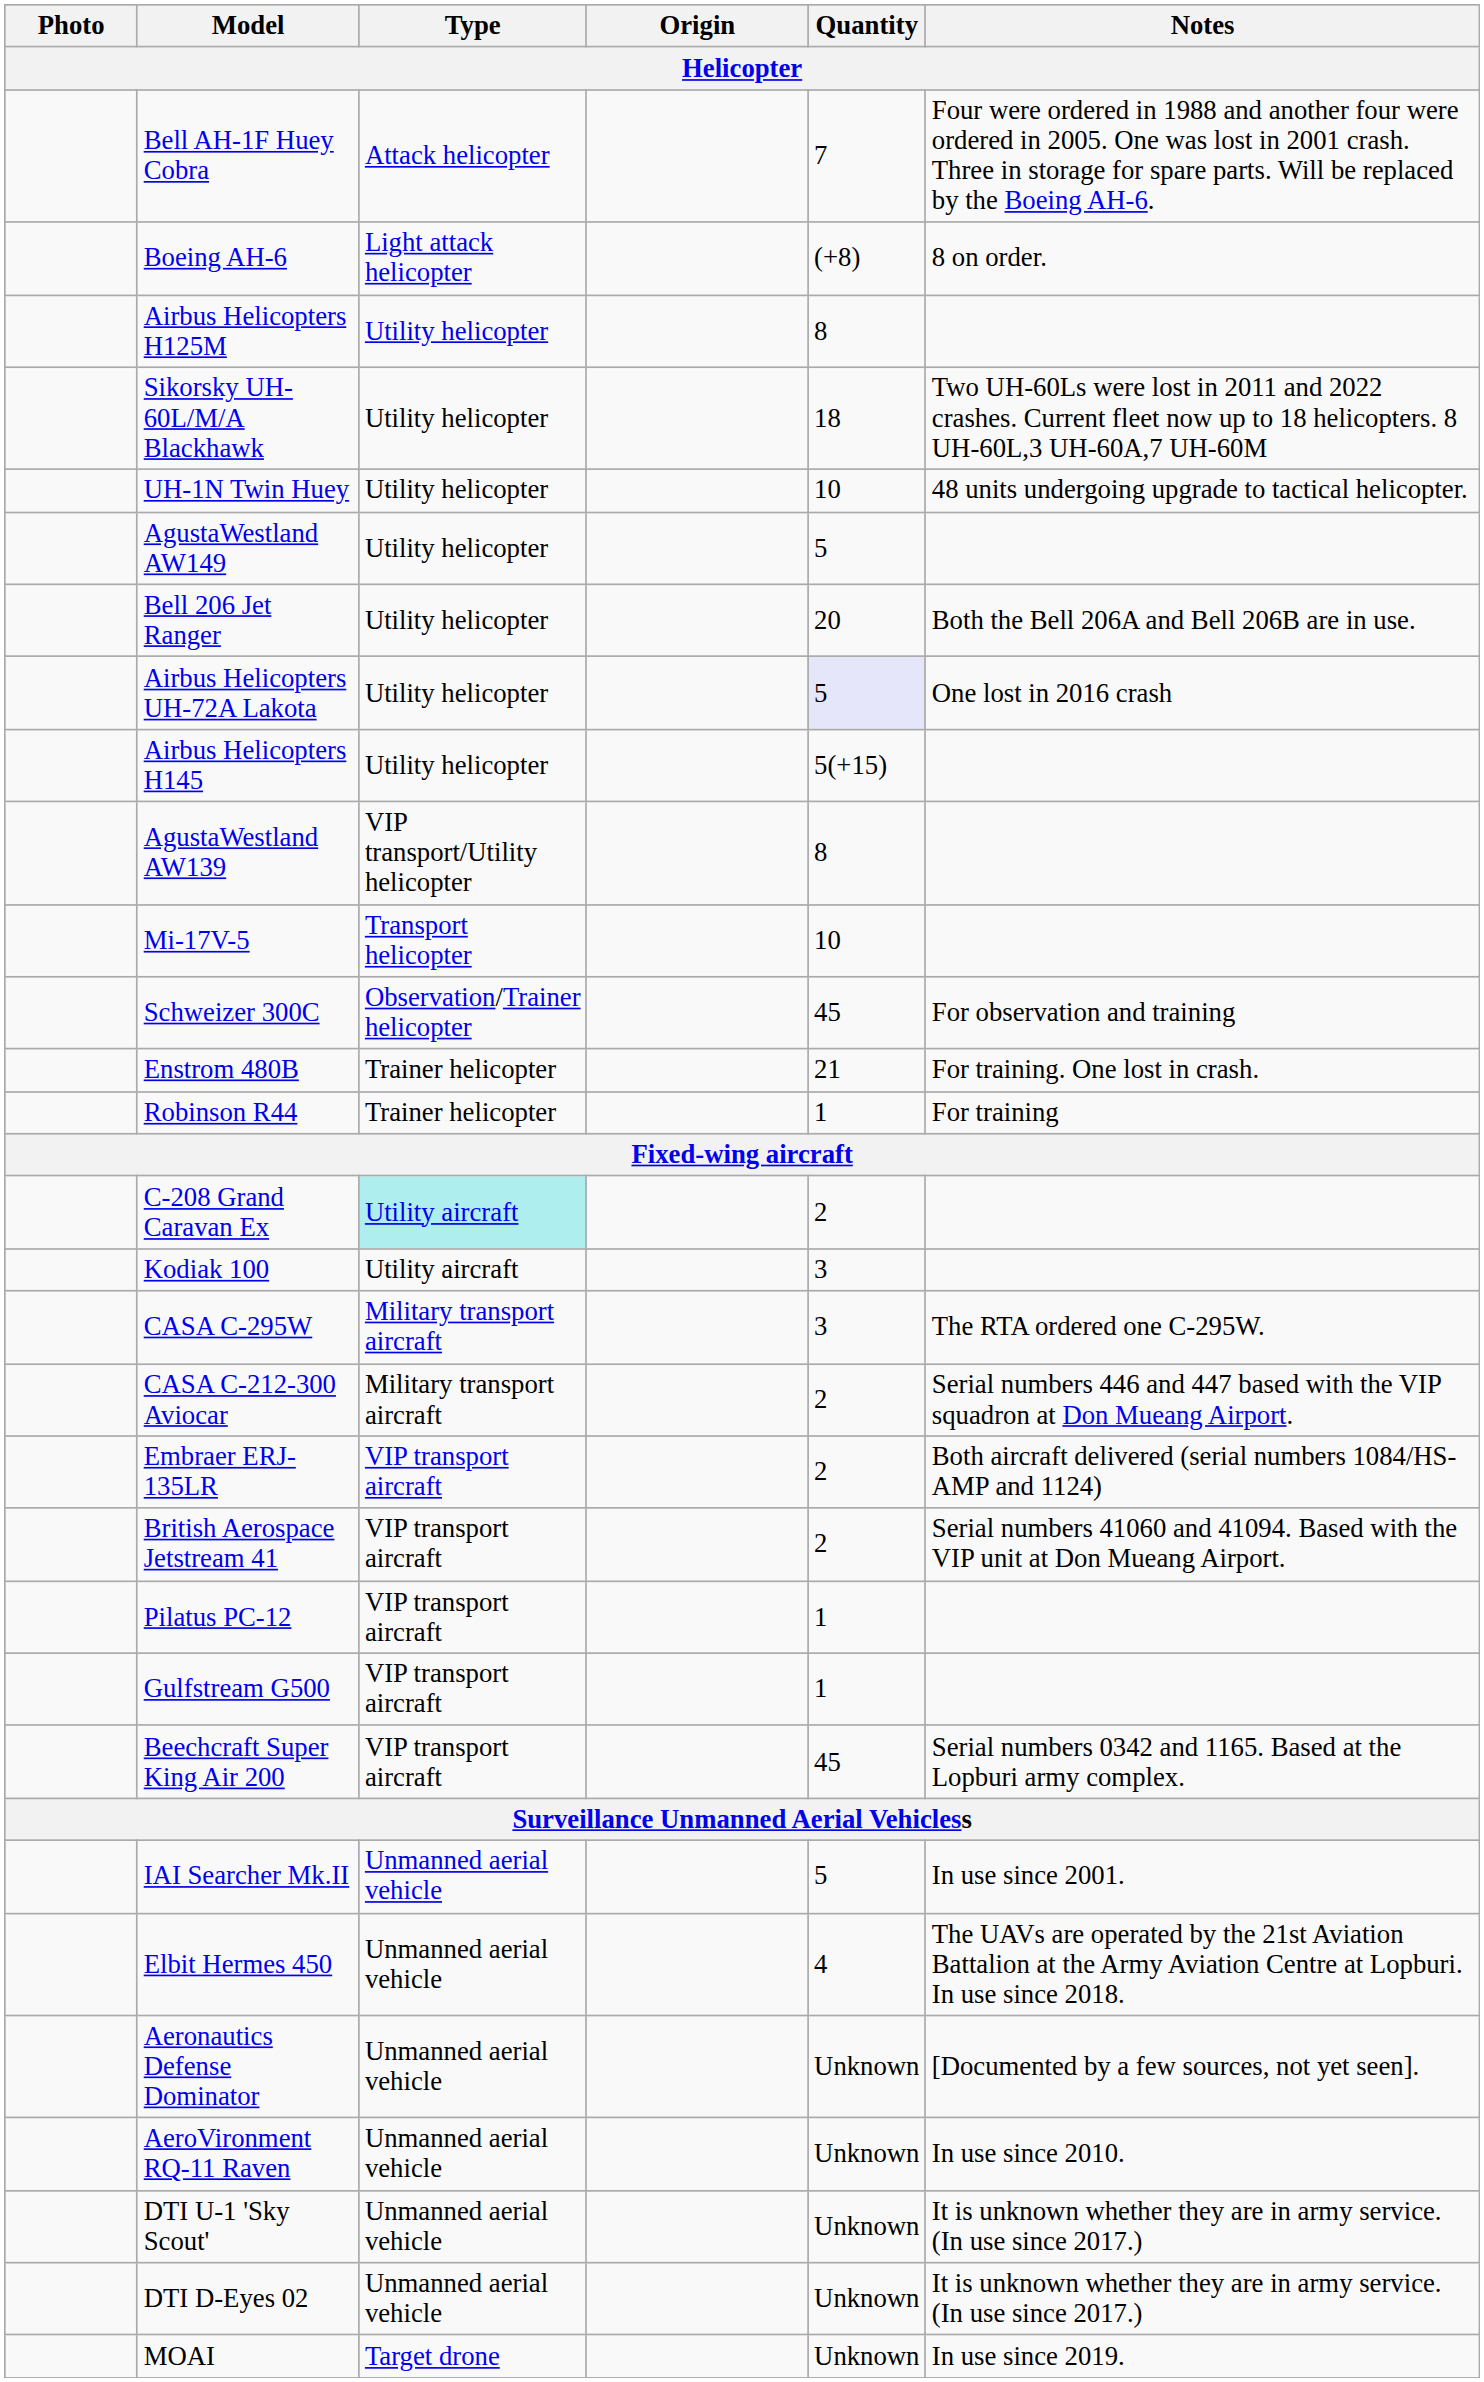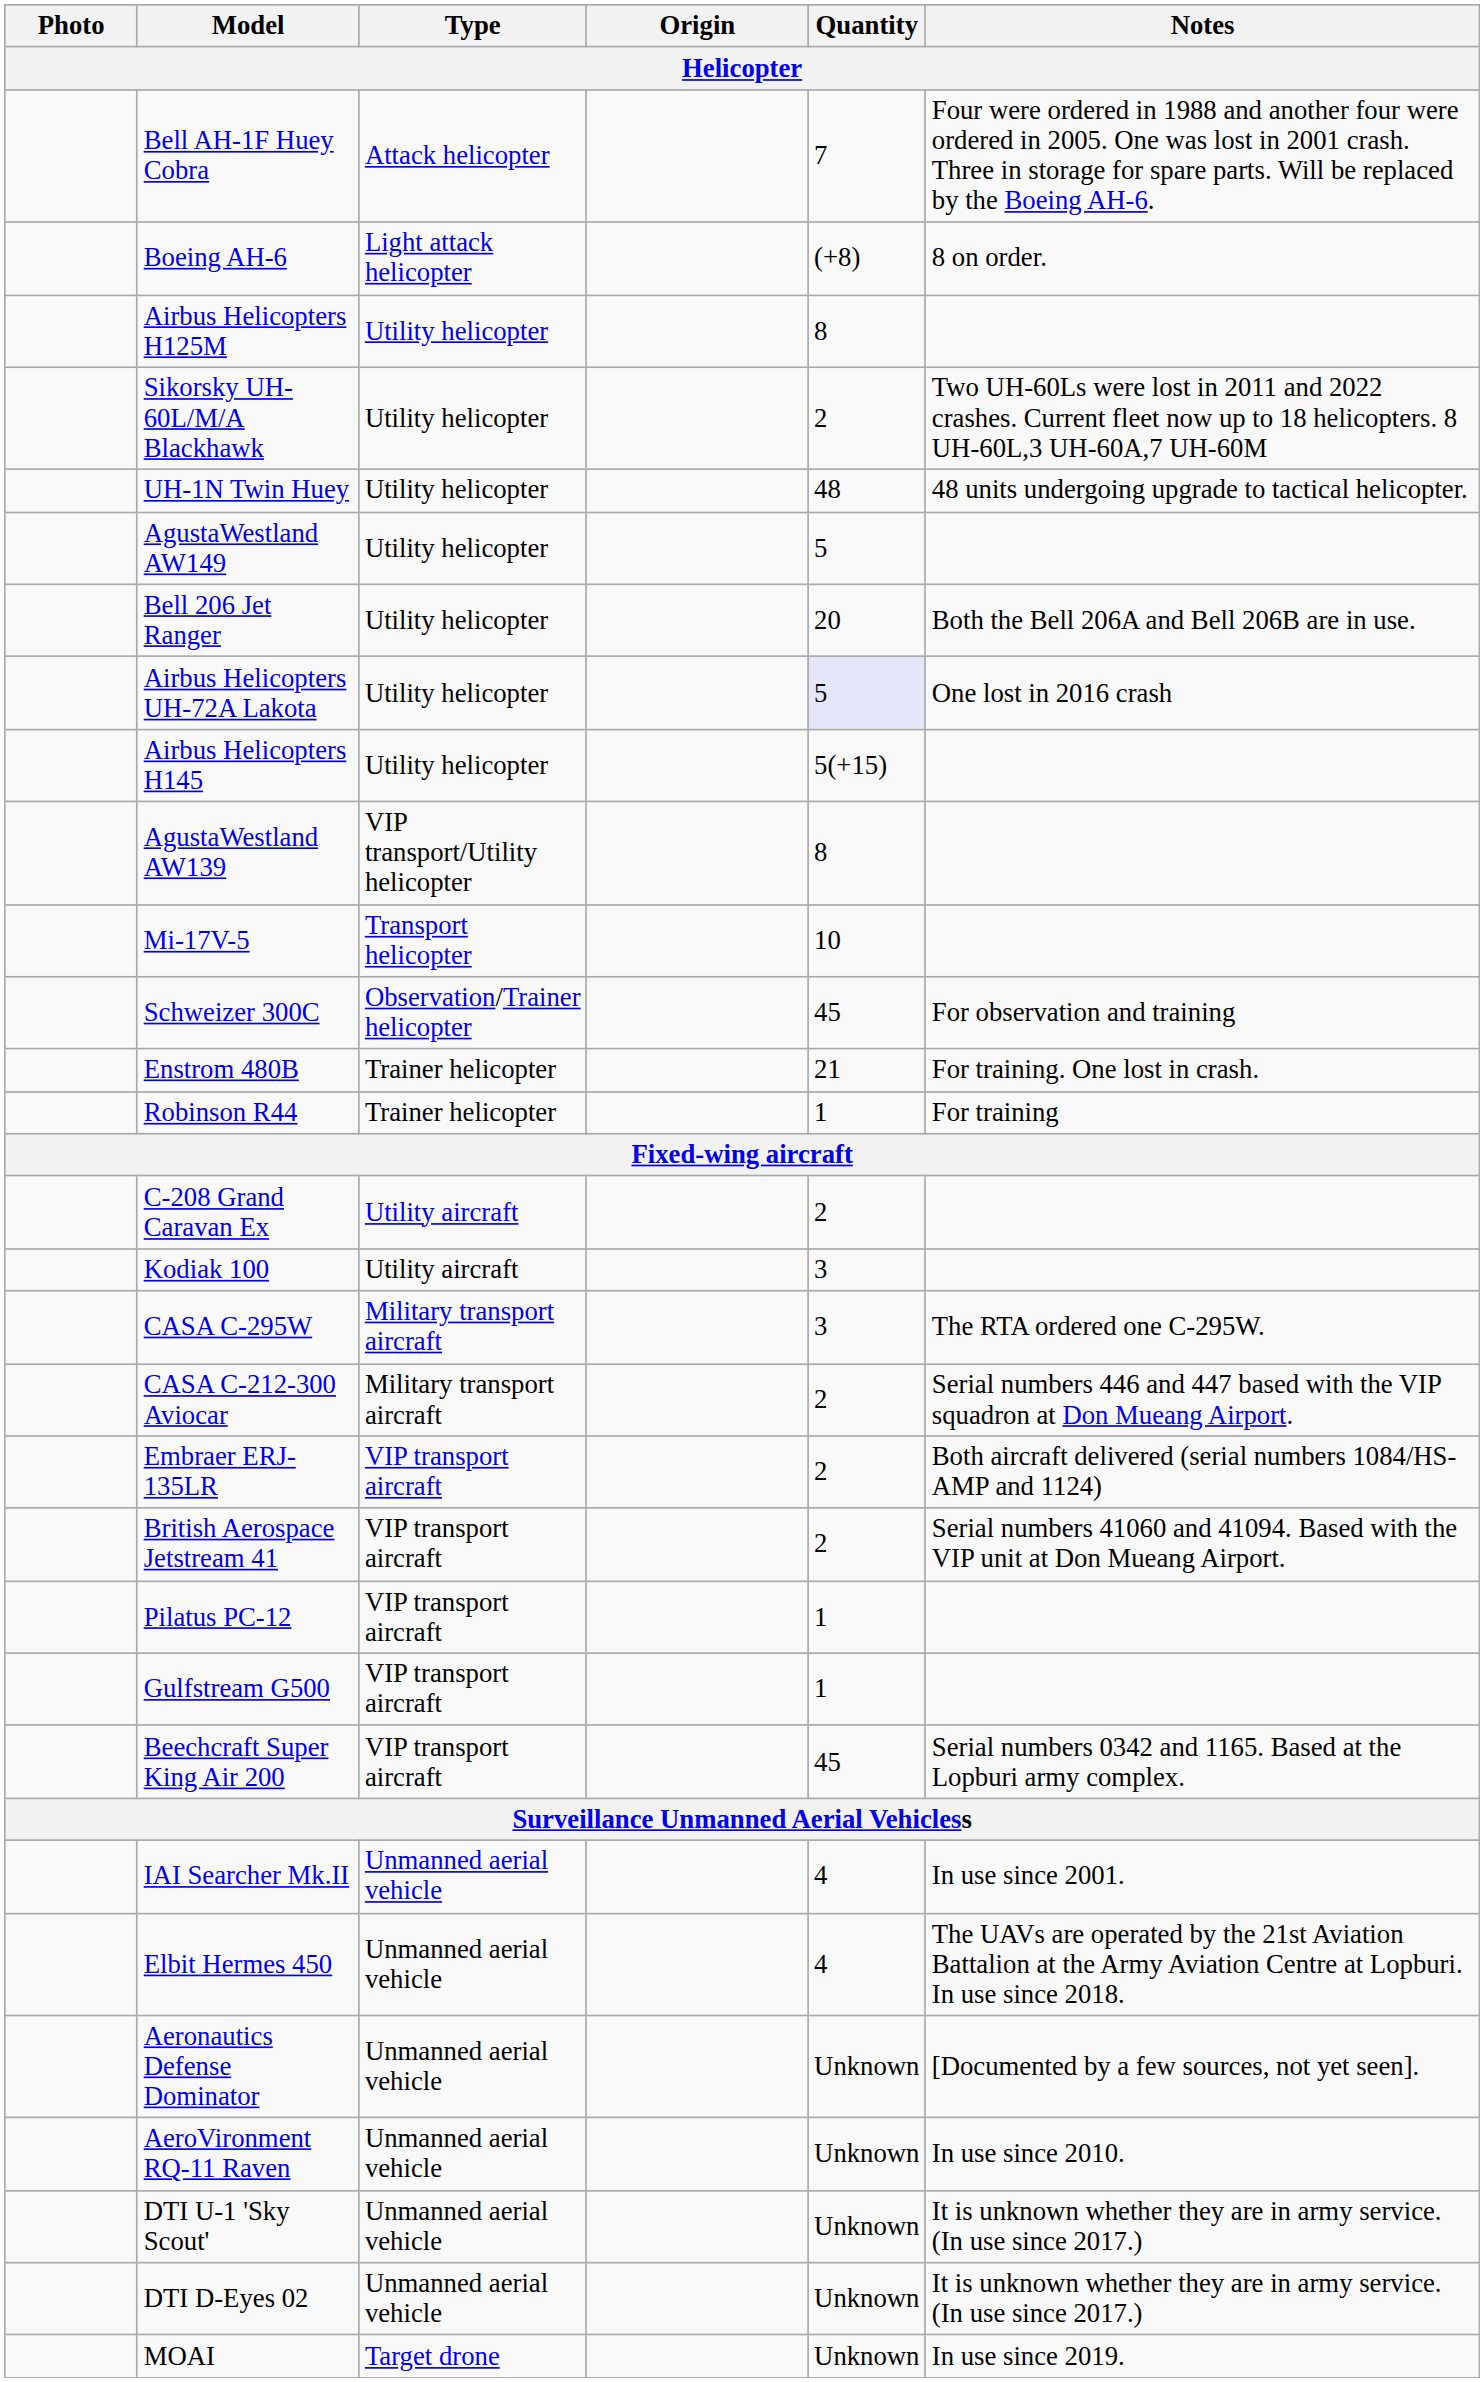(827, 417) 18 -> (821, 417) 2
(827, 490) 10 -> (827, 490) 48
(442, 1212) paleturquoise background -> (442, 1212) no background
(821, 1876) 5 -> (821, 1876) 4
